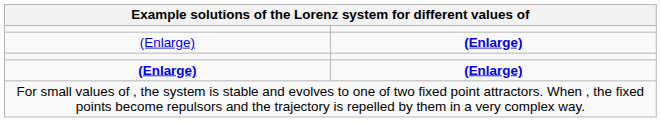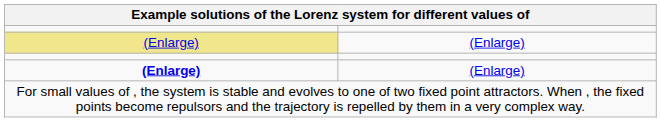(167, 42) no background -> (171, 42) khaki background
(493, 42) bold -> (497, 42) normal
(493, 70) bold -> (497, 70) normal
